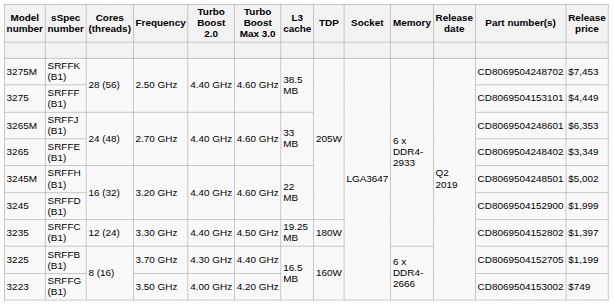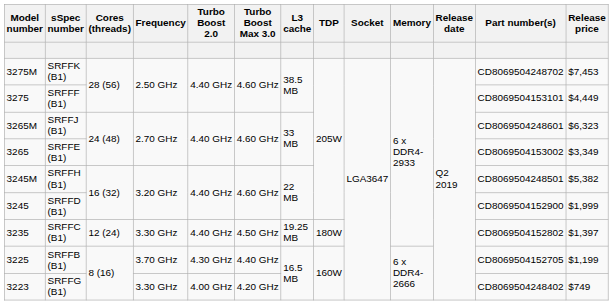(583, 125) $6,353 -> (583, 125) $6,323
(521, 152) CD8069504248402 -> (521, 152) CD8069504153002
(583, 179) $5,002 -> (583, 179) $5,382
(156, 286) 3.50 GHz -> (156, 286) 3.30 GHz
(521, 286) CD8069504153002 -> (521, 286) CD8069504248402
